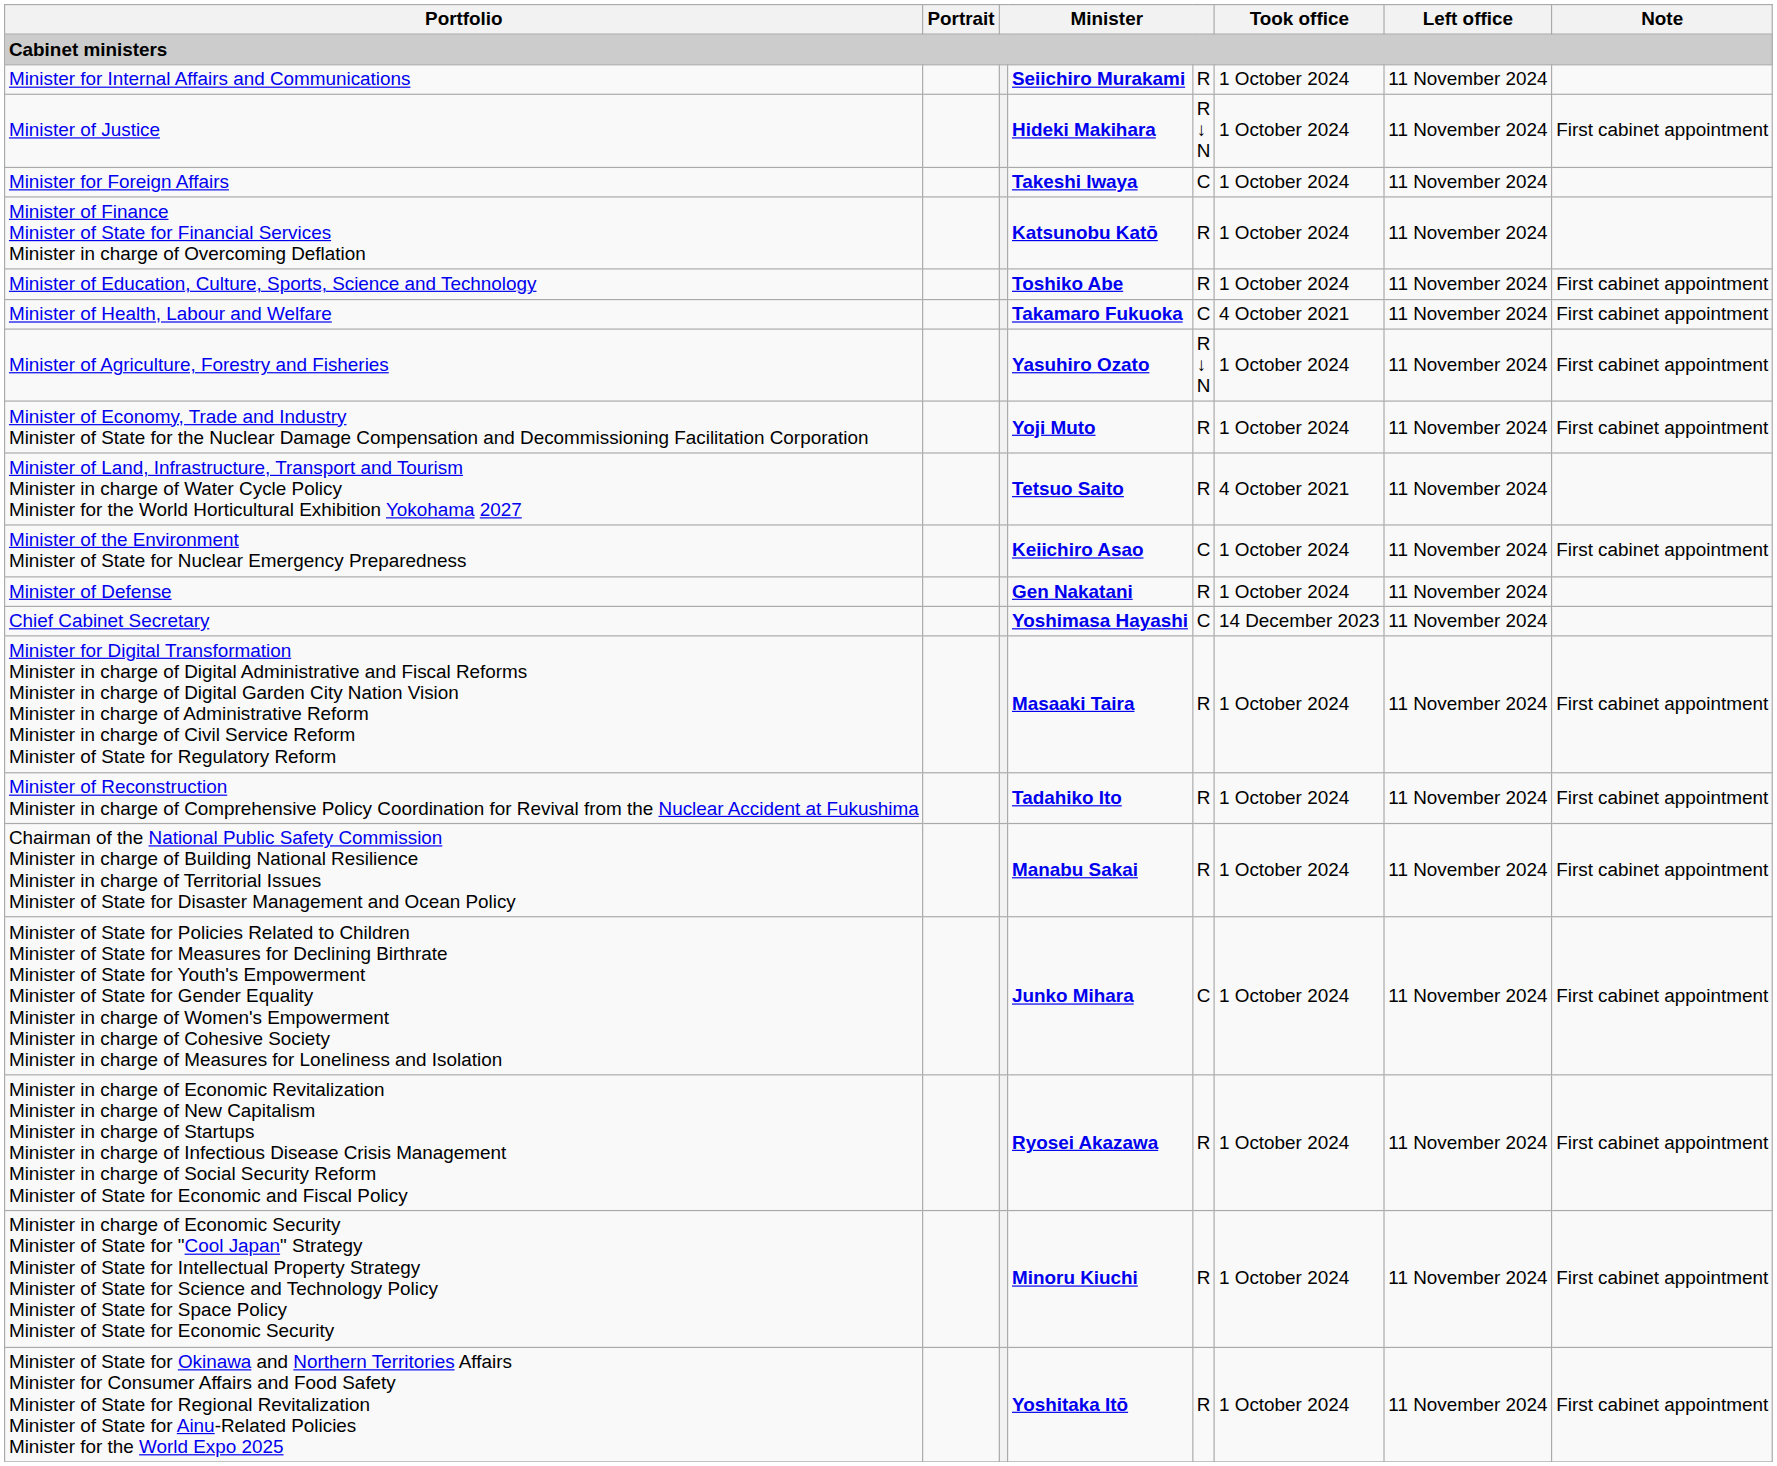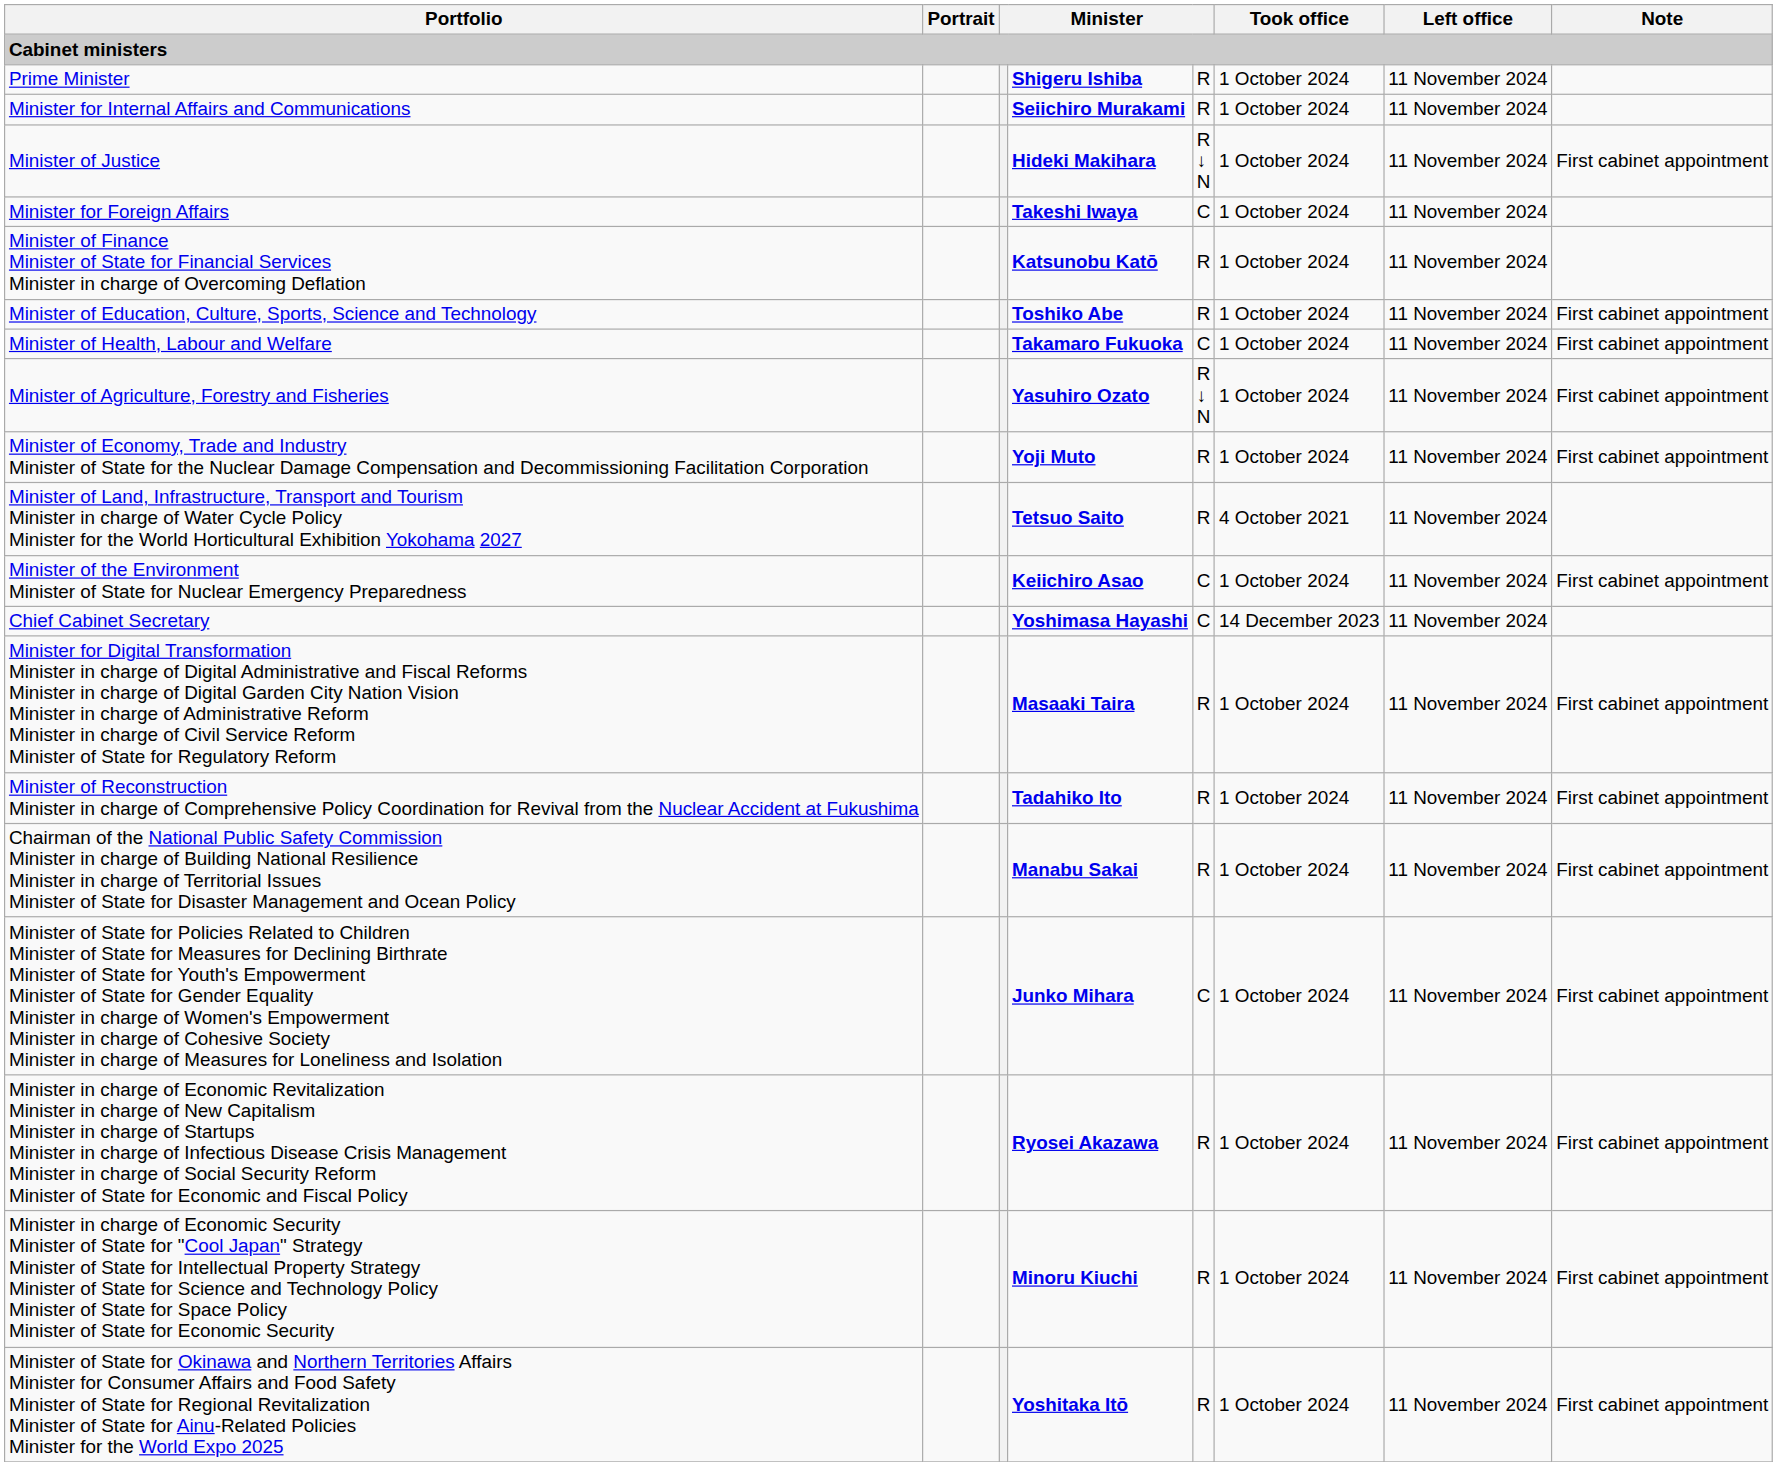+ row: (69, 79)
(1284, 314) 4 October 2021 -> (1284, 343) 1 October 2024
- row: (90, 591)
